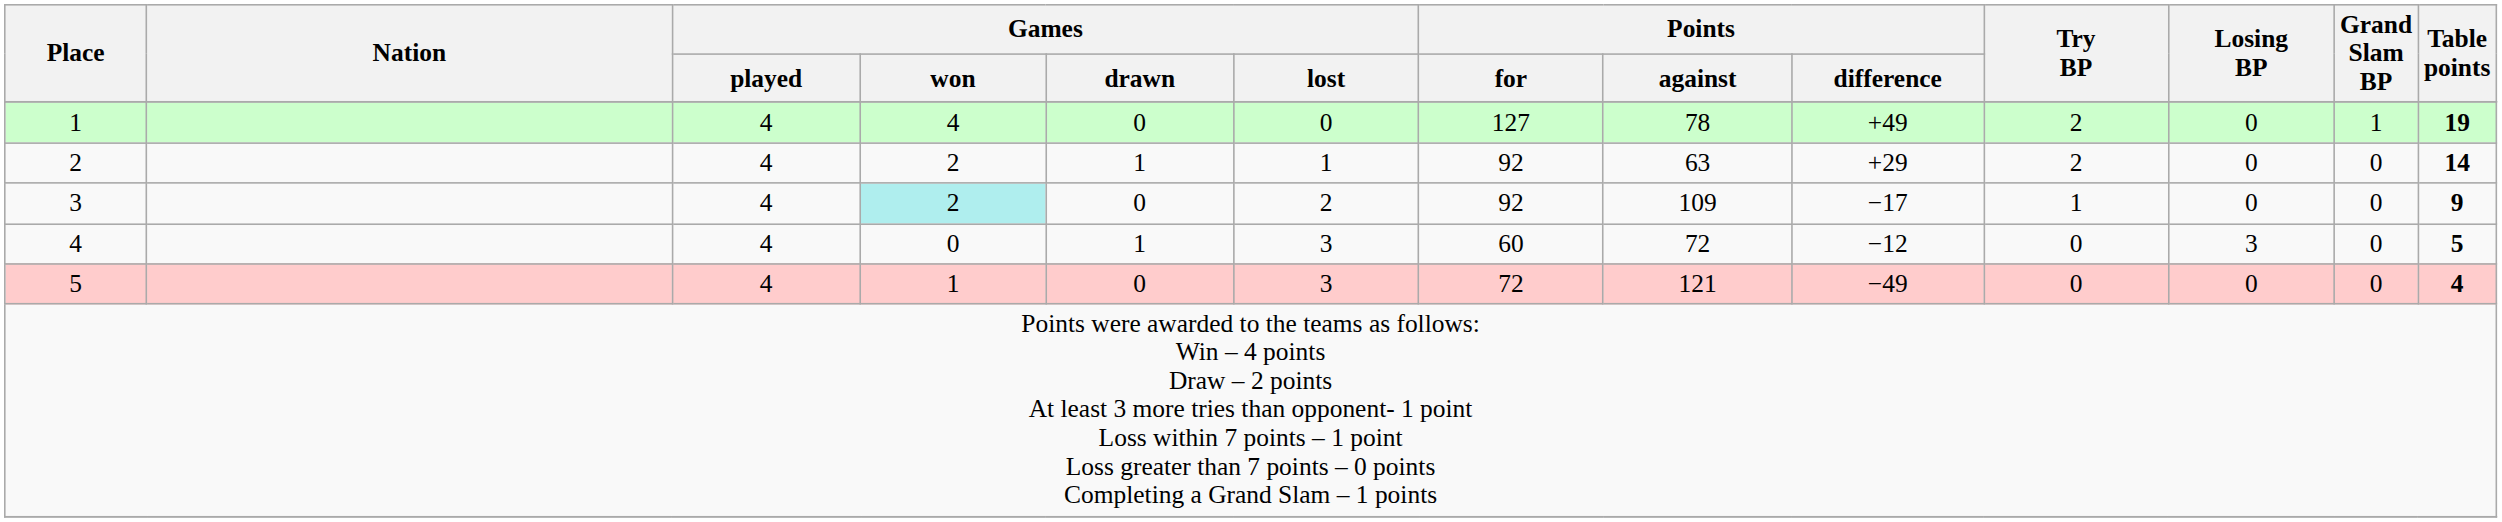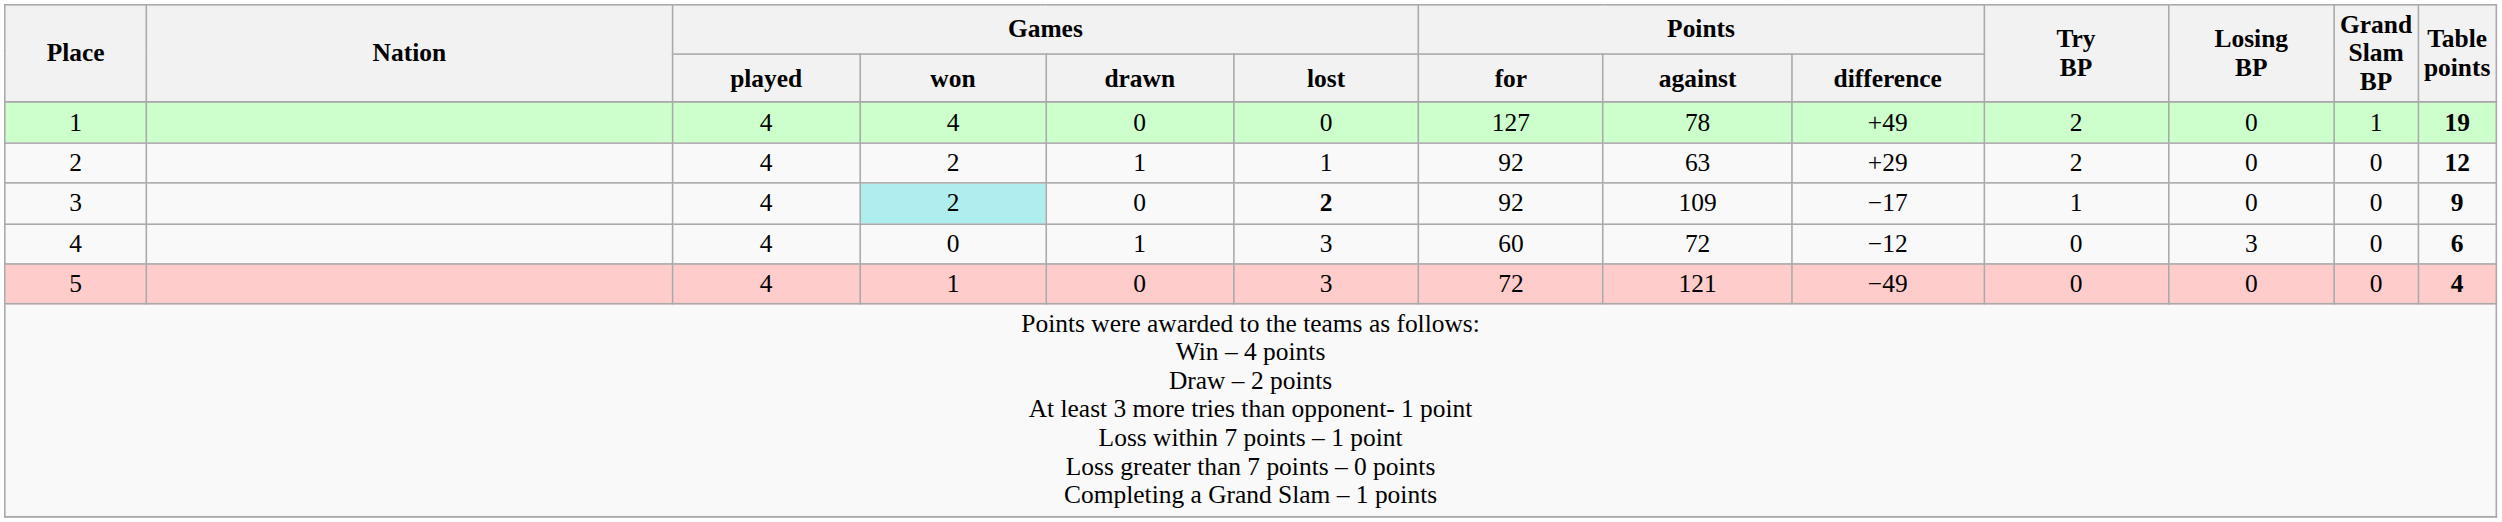(2457, 162) 14 -> (2457, 162) 12
(1326, 202) normal -> (1326, 202) bold
(2457, 243) 5 -> (2457, 243) 6
